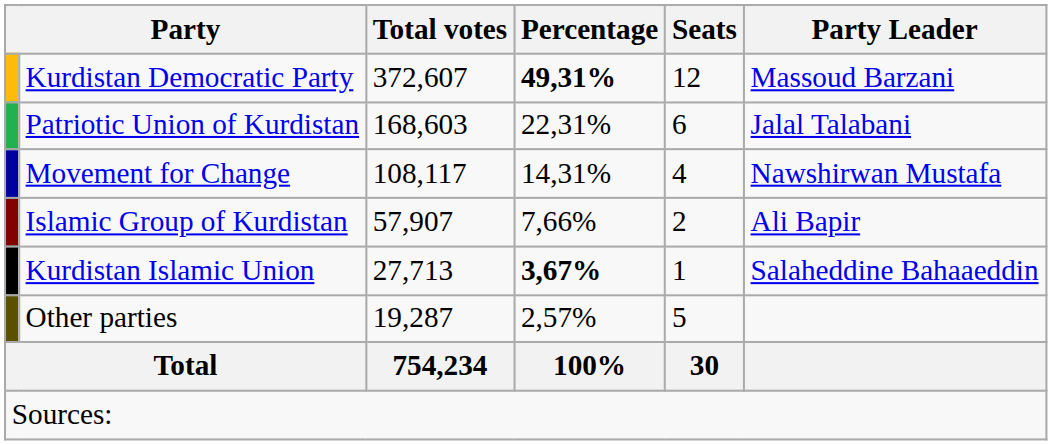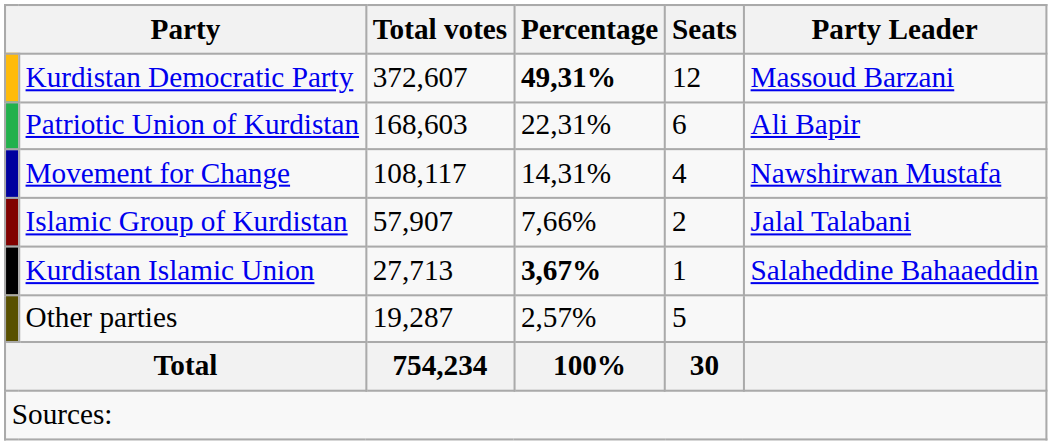(831, 125) Jalal Talabani -> (805, 125) Ali Bapir
(805, 221) Ali Bapir -> (831, 221) Jalal Talabani
